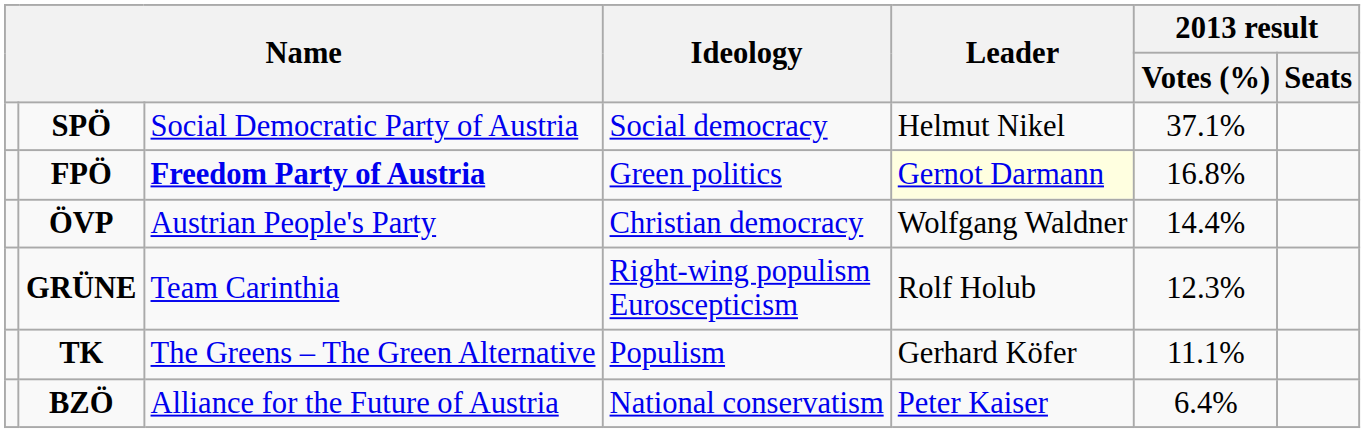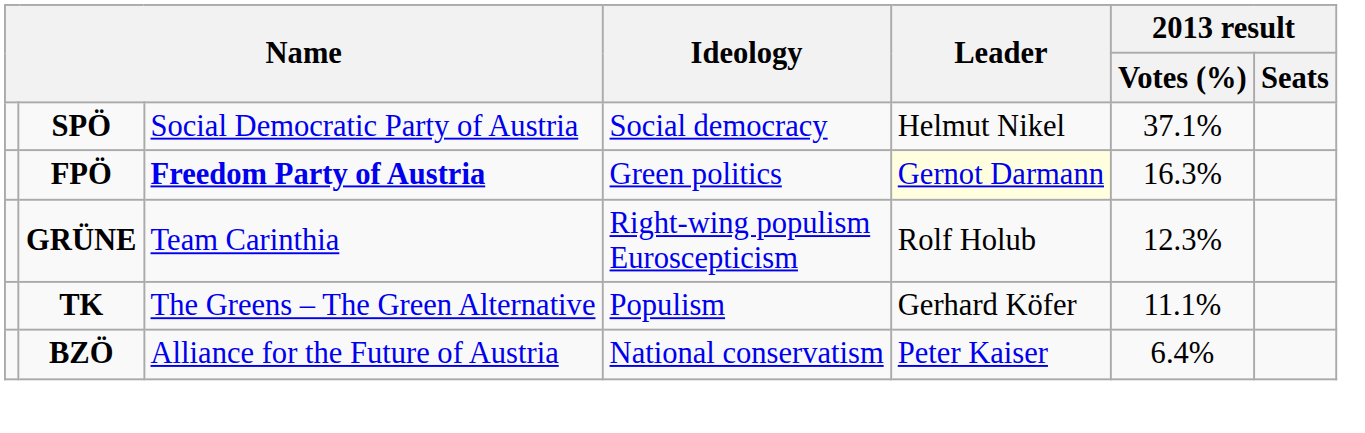(1206, 174) 16.8% -> (1182, 174) 16.3%
- row: (81, 222)
